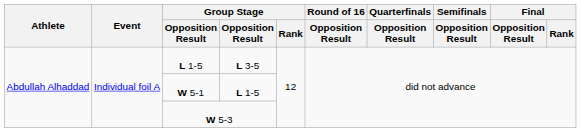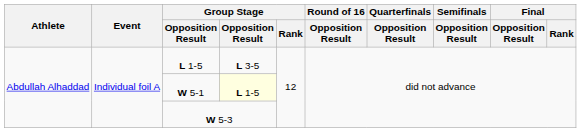(248, 93) no background -> (248, 93) lightyellow background
